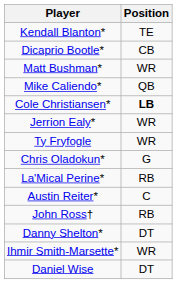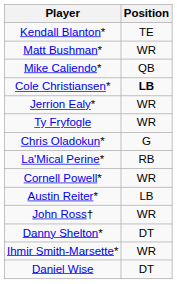- row: (63, 50)
+ row: (63, 178)
(146, 196) C -> (146, 196) LB
(146, 214) RB -> (146, 214) WR
